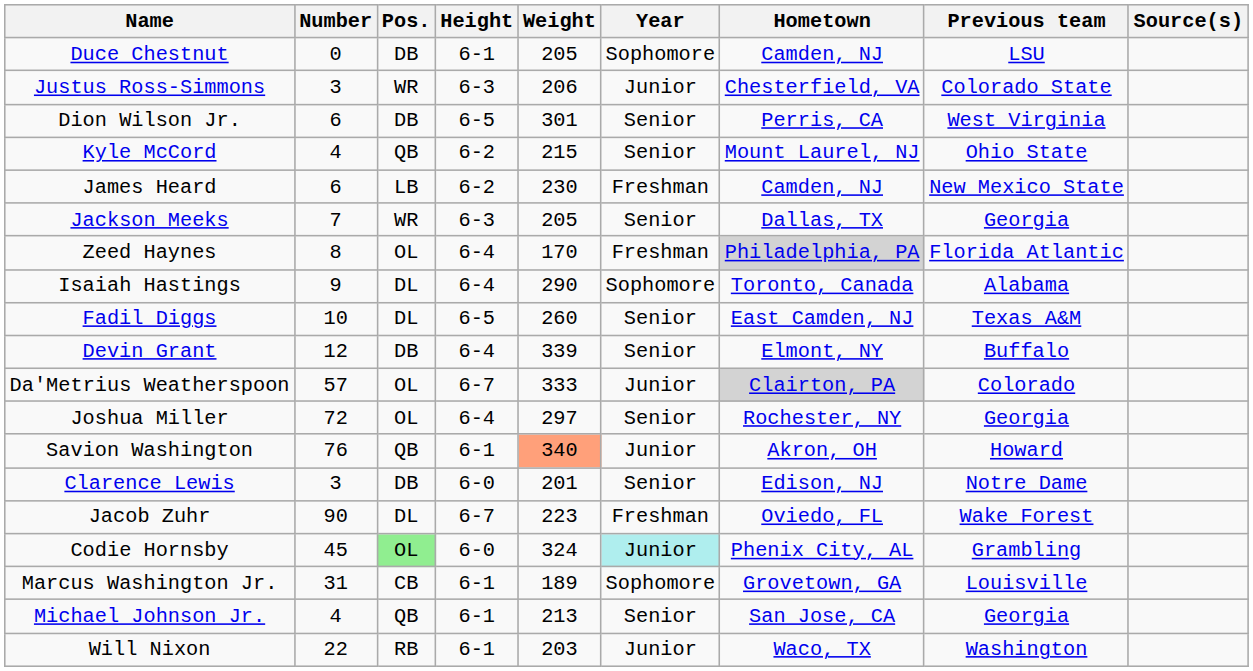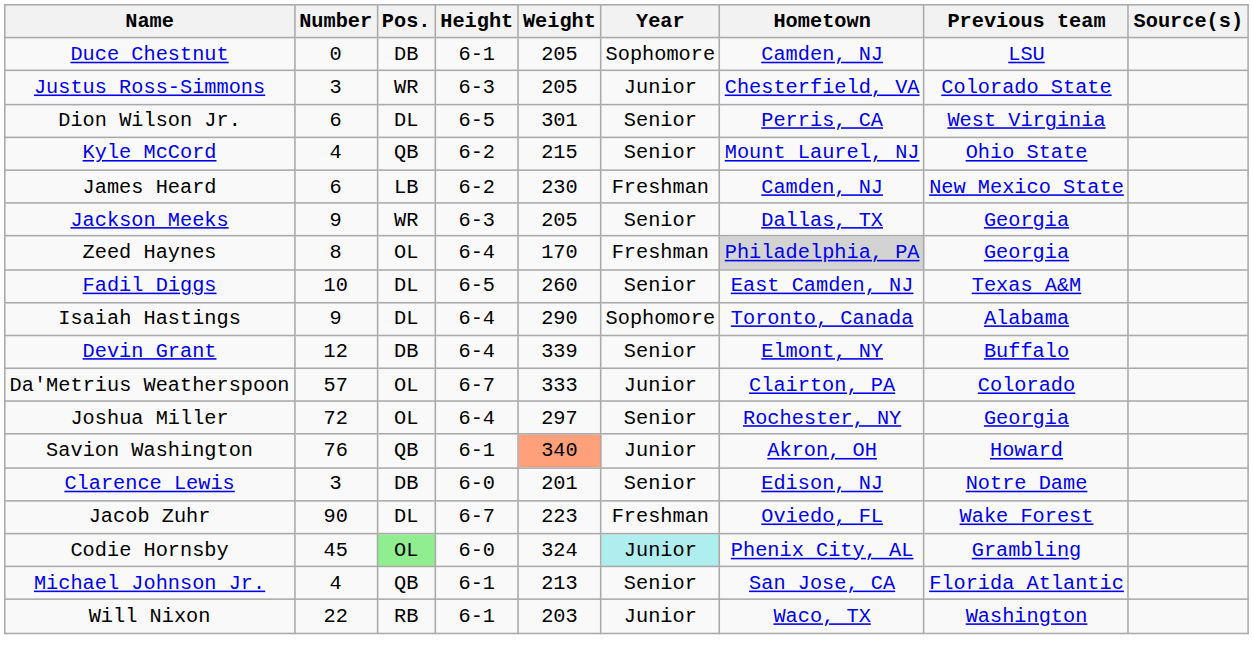(559, 87) 206 -> (559, 87) 205
(406, 120) DB -> (406, 120) DL
(336, 220) 7 -> (336, 220) 9
(1027, 253) Florida Atlantic -> (1027, 253) Georgia
rows swapped: (150, 286) <-> (150, 319)
(822, 385) lightgrey background -> (822, 385) no background
- row: (150, 583)
(1027, 616) Georgia -> (1027, 583) Florida Atlantic
